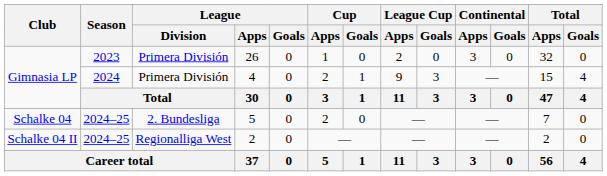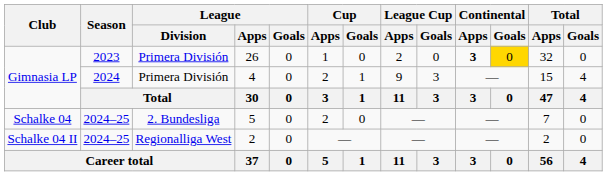(473, 56) normal -> (473, 56) bold
(510, 56) no background -> (510, 56) gold background
